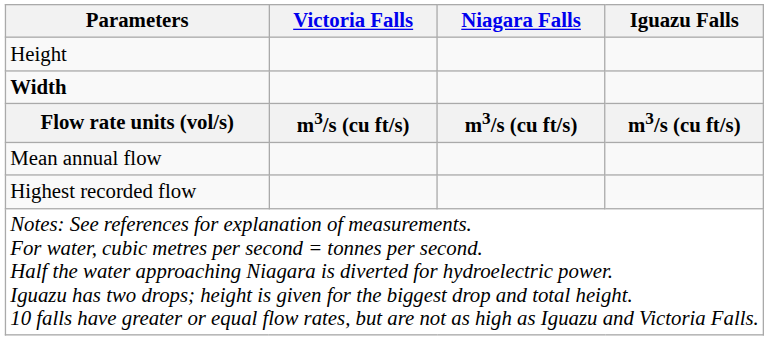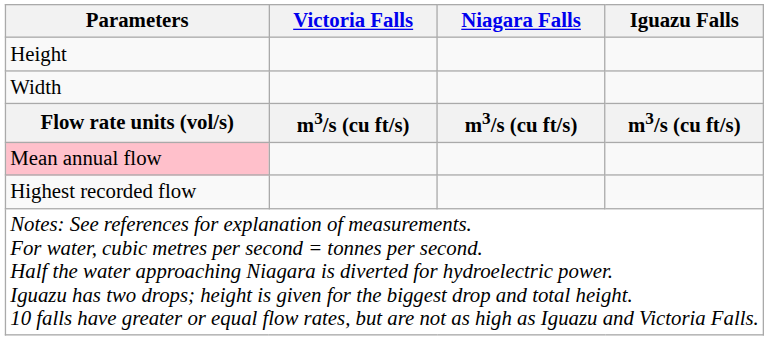(38, 86) bold -> (36, 86) normal
(86, 158) no background -> (86, 158) pink background
